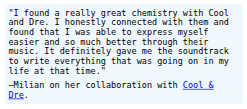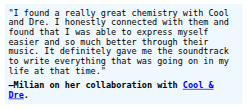(111, 90) normal -> (111, 90) bold
